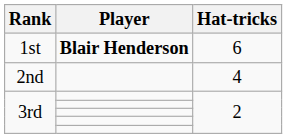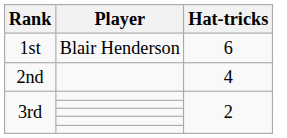(124, 47) bold -> (120, 47) normal
